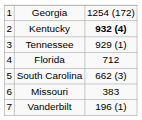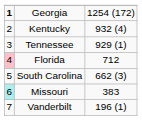(9, 13) normal -> (9, 13) bold
(111, 29) bold -> (111, 29) normal
(9, 60) no background -> (9, 60) pink background
(9, 91) no background -> (9, 91) paleturquoise background
